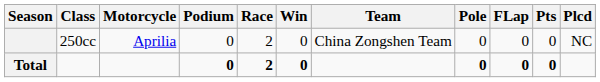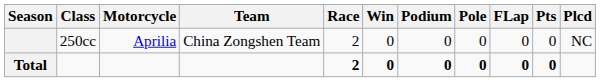columns swapped: (383, 16) <-> (209, 16)
